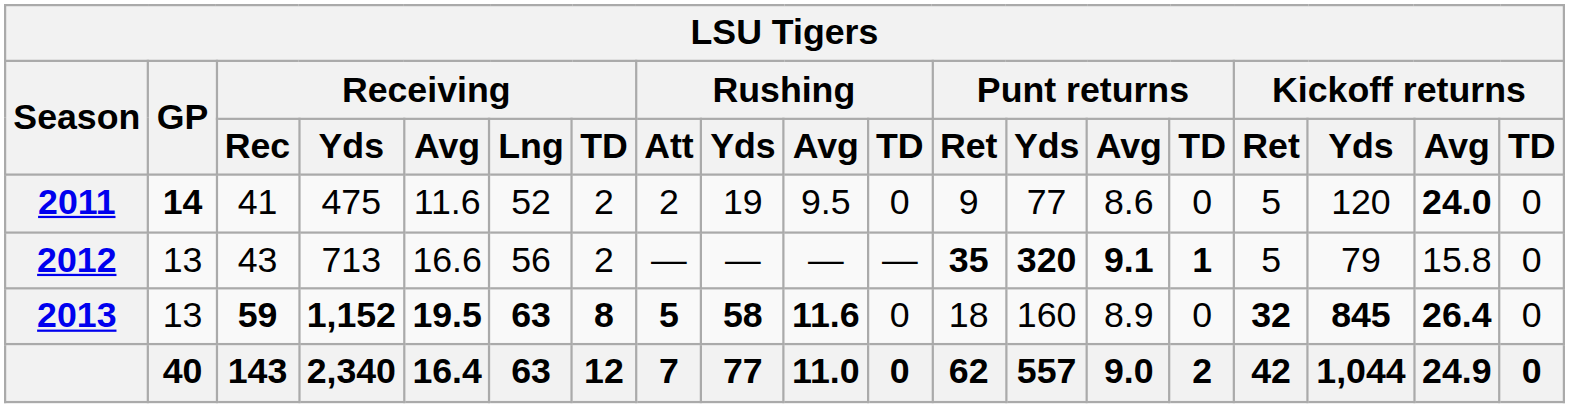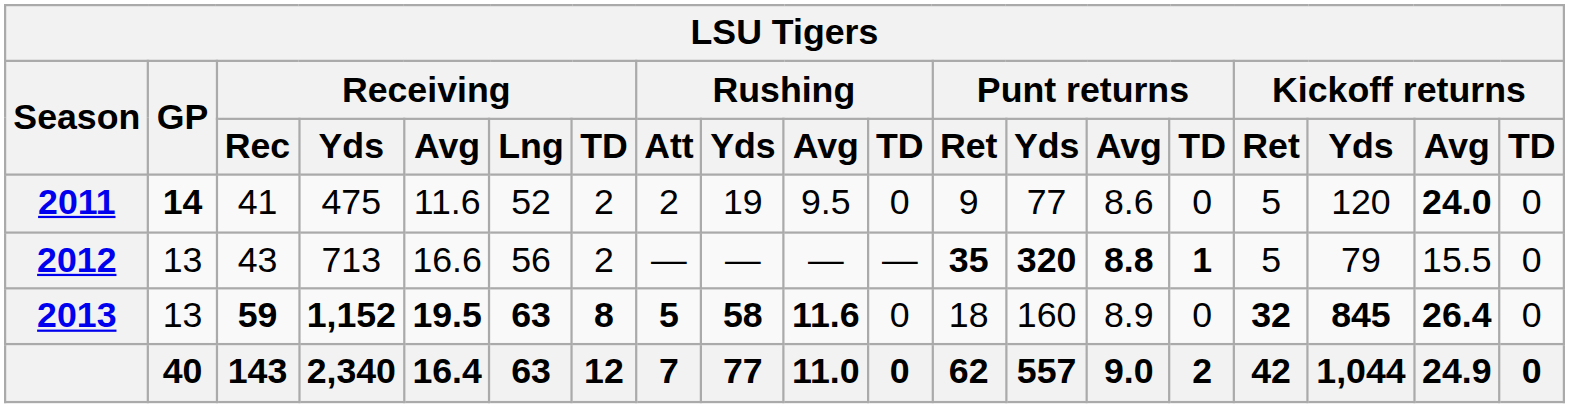(1129, 259) 9.1 -> (1129, 259) 8.8
(1457, 259) 15.8 -> (1457, 259) 15.5
